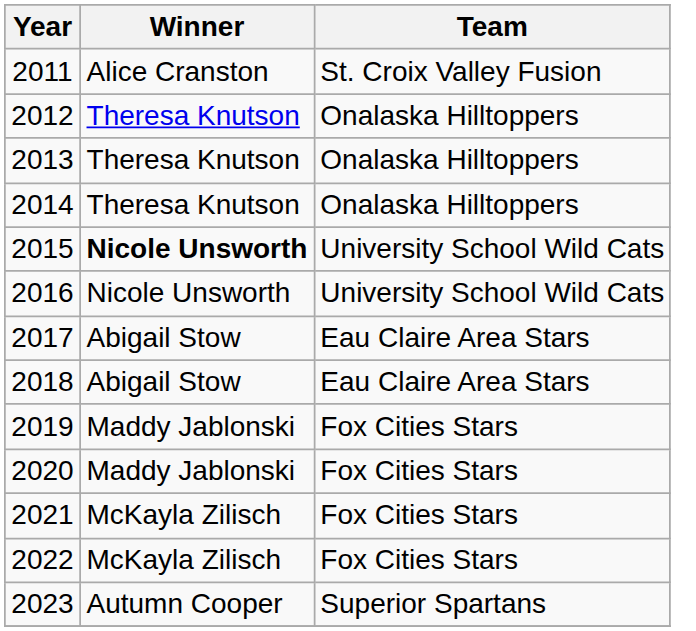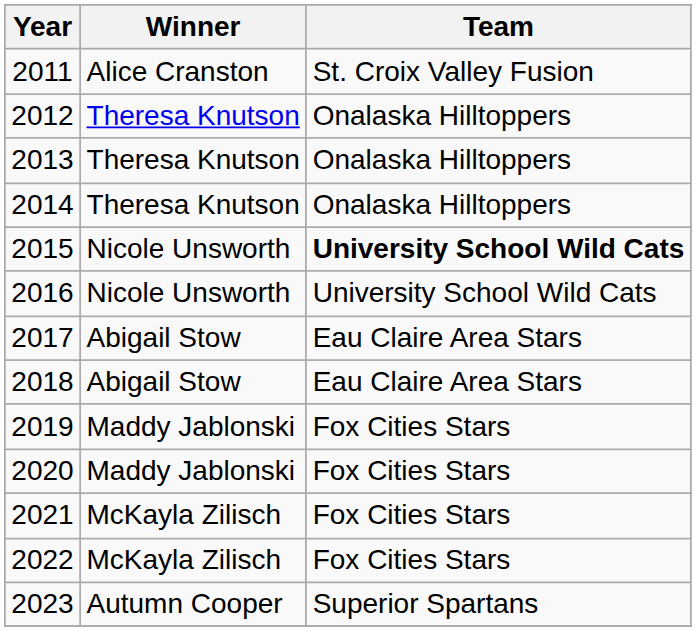(197, 248) bold -> (188, 248) normal
(492, 248) normal -> (498, 248) bold
